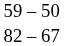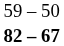(32, 36) normal -> (32, 36) bold
